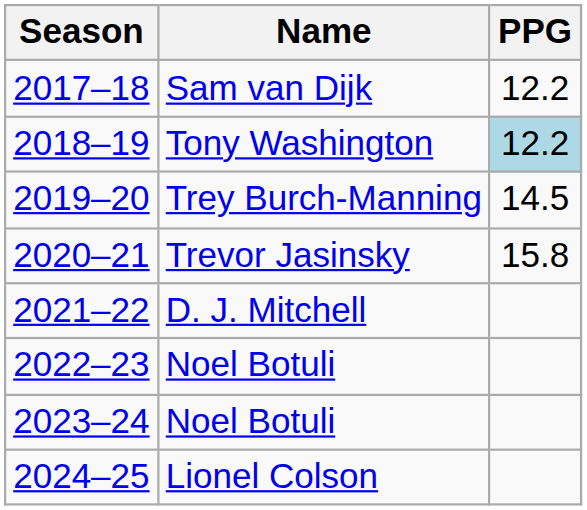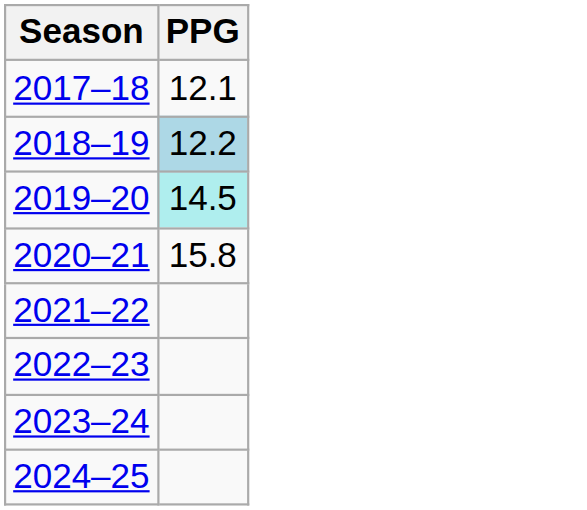- column: (324, 32)
(535, 87) 12.2 -> (203, 87) 12.1
(535, 198) no background -> (203, 198) paleturquoise background
